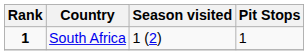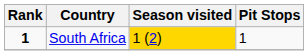(147, 38) no background -> (147, 38) gold background
